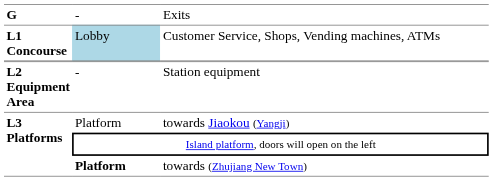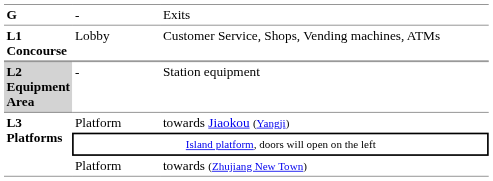(92, 35) lightblue background -> (92, 35) no background
(38, 87) no background -> (38, 87) lightgrey background
(100, 165) bold -> (98, 165) normal
